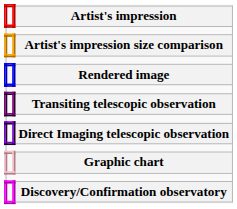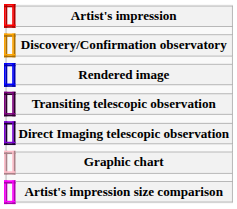(124, 45) Artist's impression size comparison -> (124, 45) Discovery/Confirmation observatory
(124, 192) Discovery/Confirmation observatory -> (124, 192) Artist's impression size comparison
